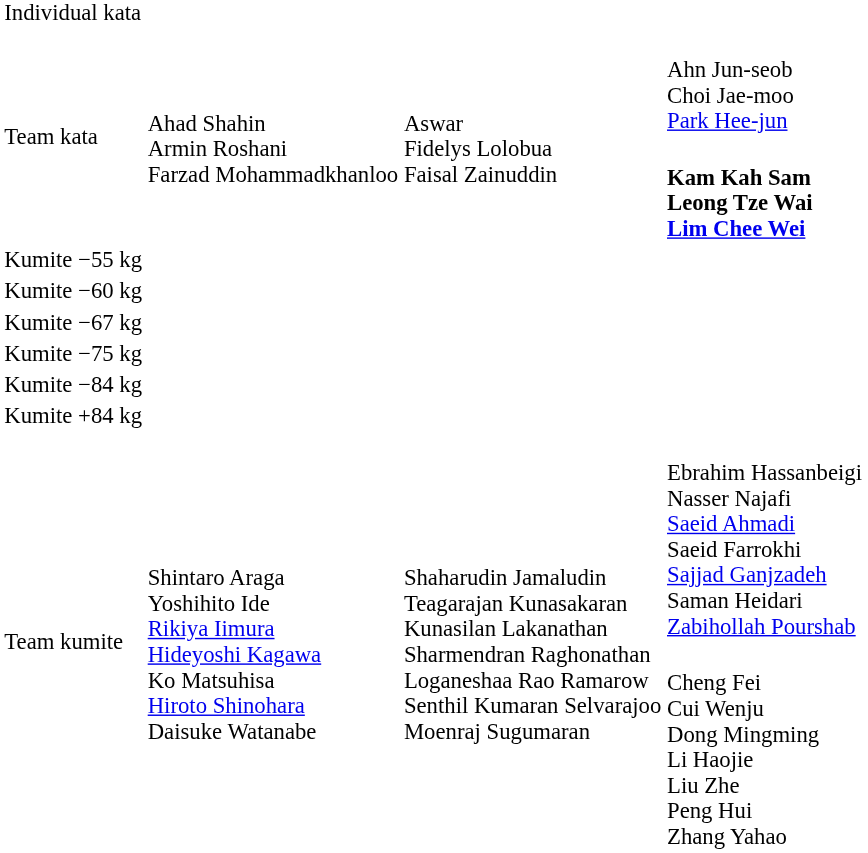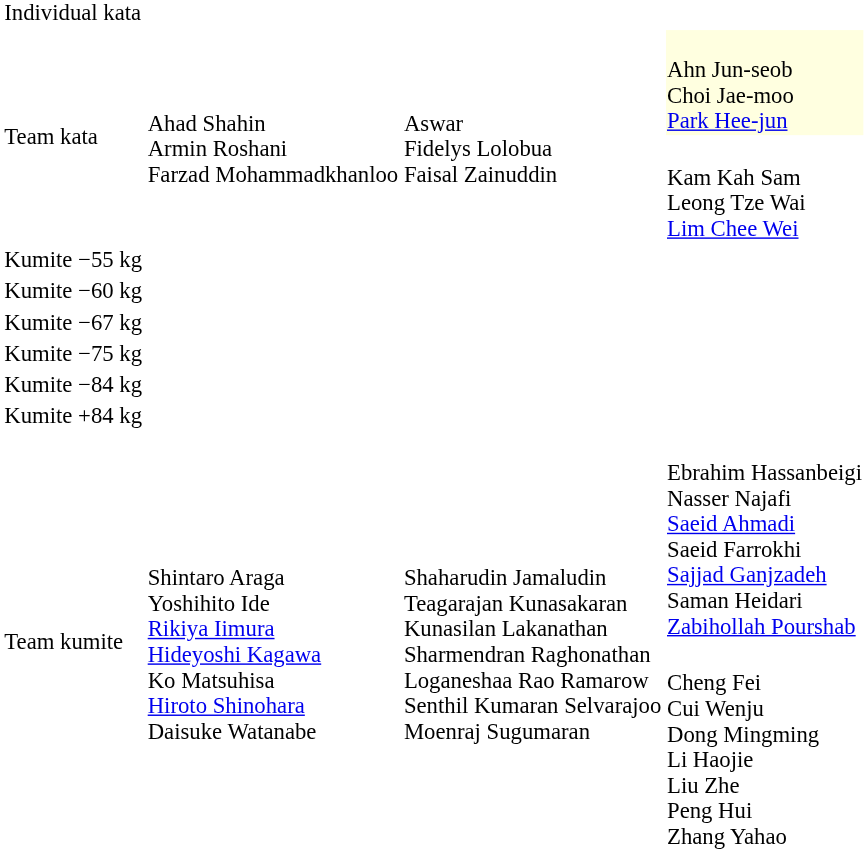(730, 95) no background -> (730, 95) lightyellow background
(740, 203) bold -> (736, 203) normal
